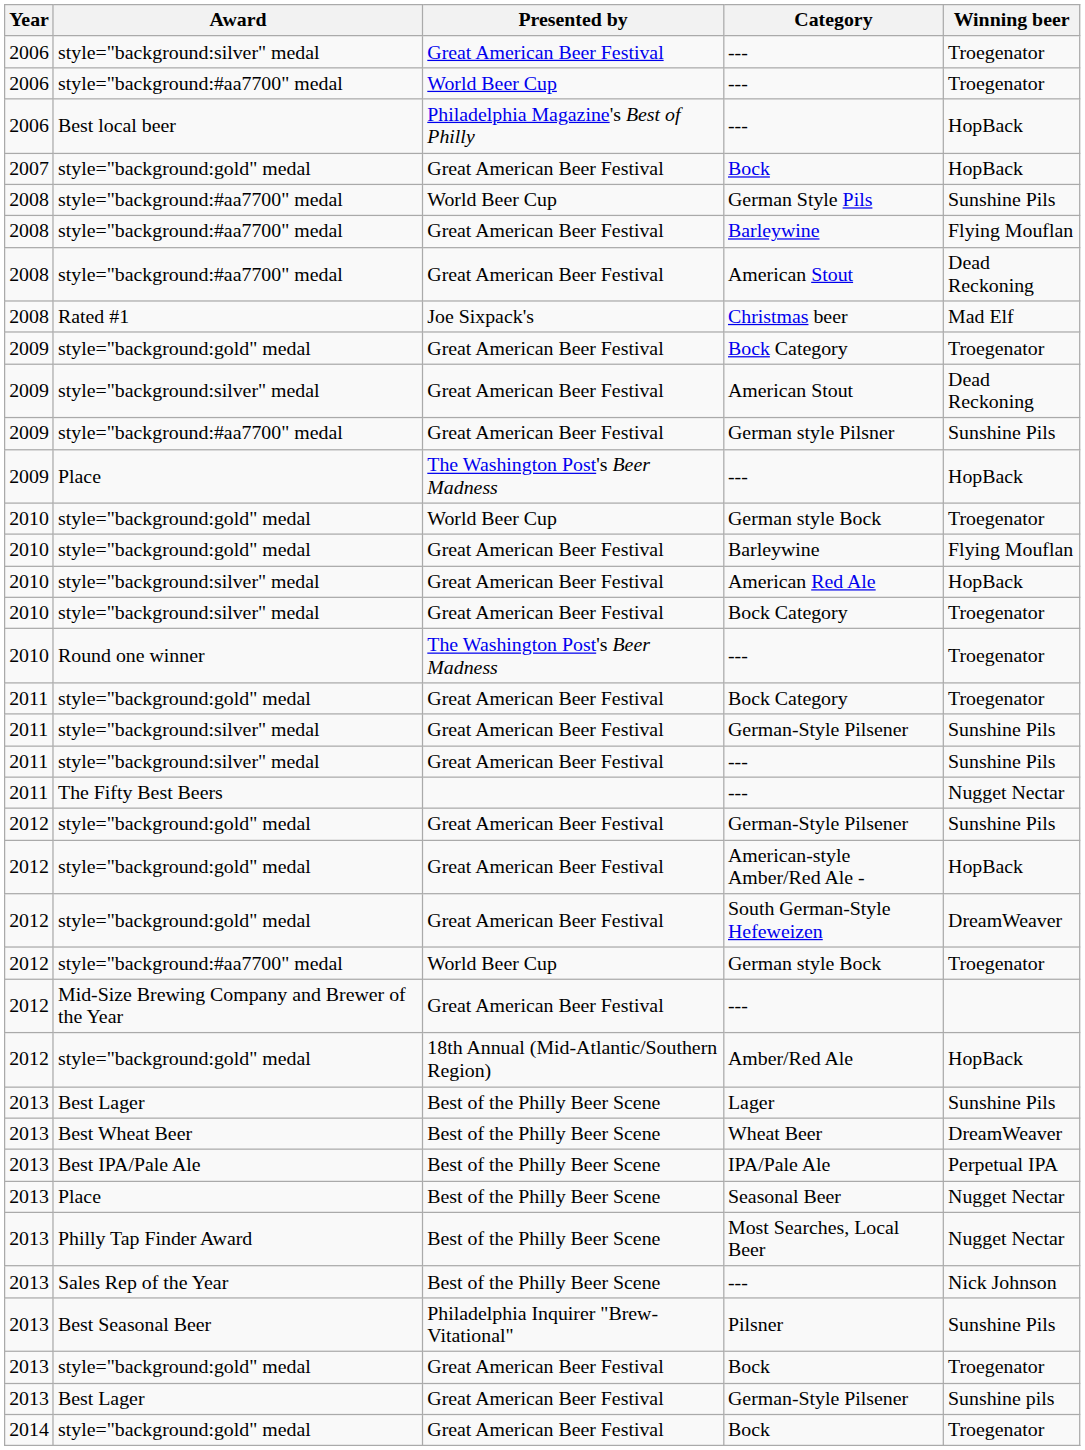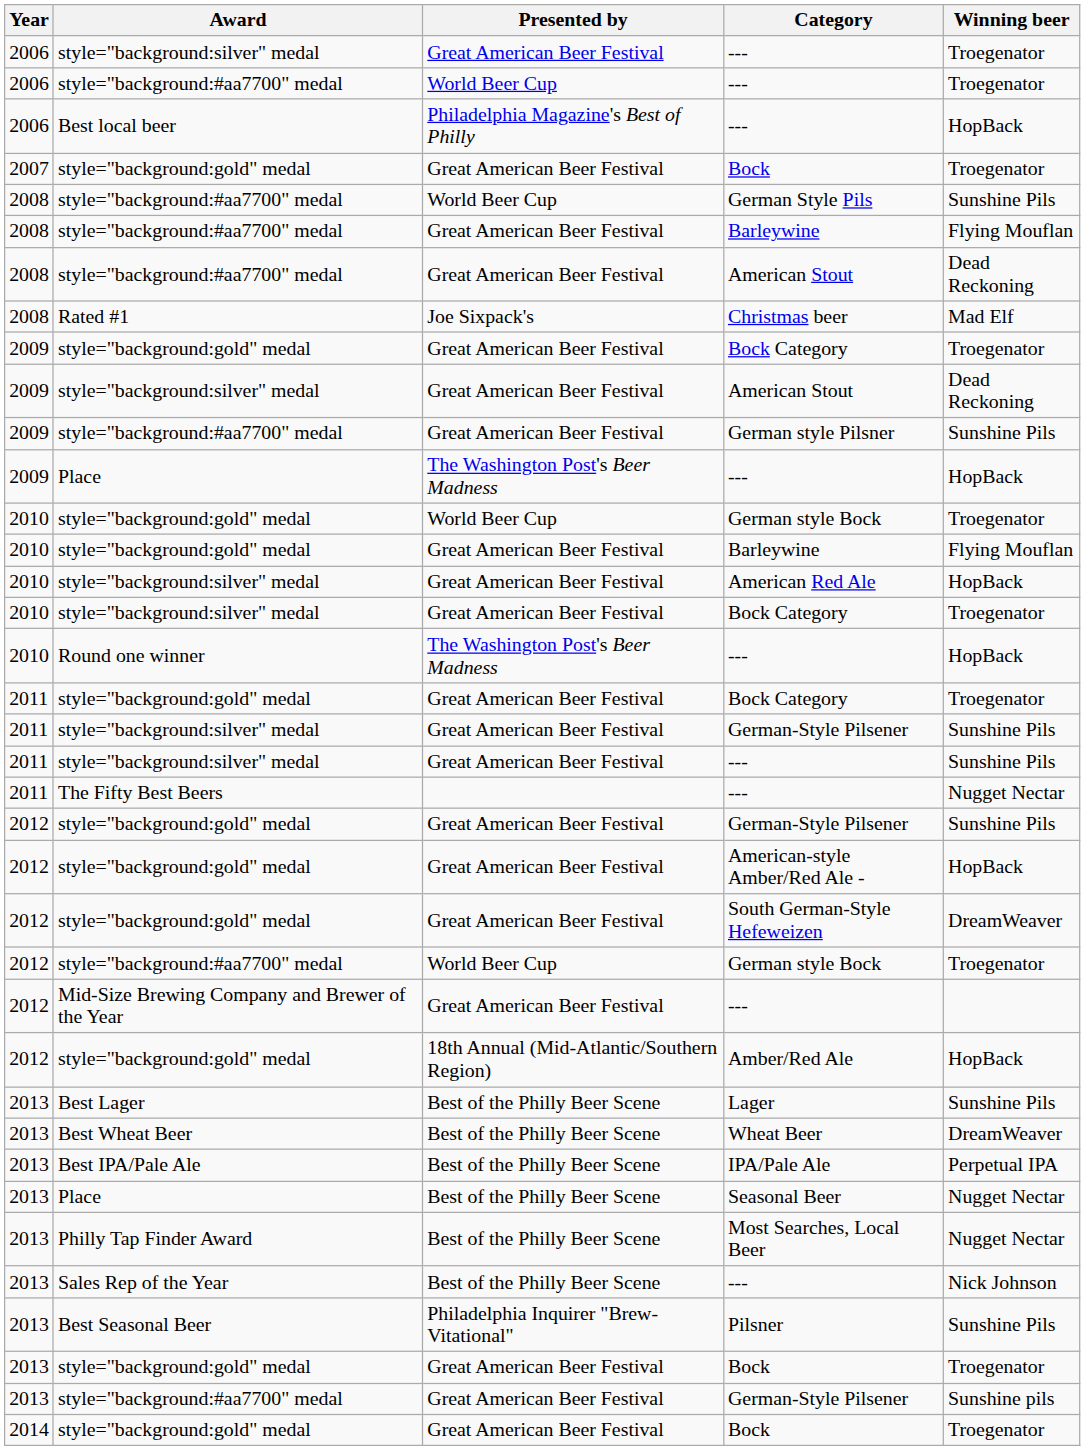(986, 168) HopBack -> (996, 168) Troegenator
(996, 655) Troegenator -> (986, 655) HopBack
(101, 1398) Best Lager -> (200, 1398) style="background:#aa7700" medal
